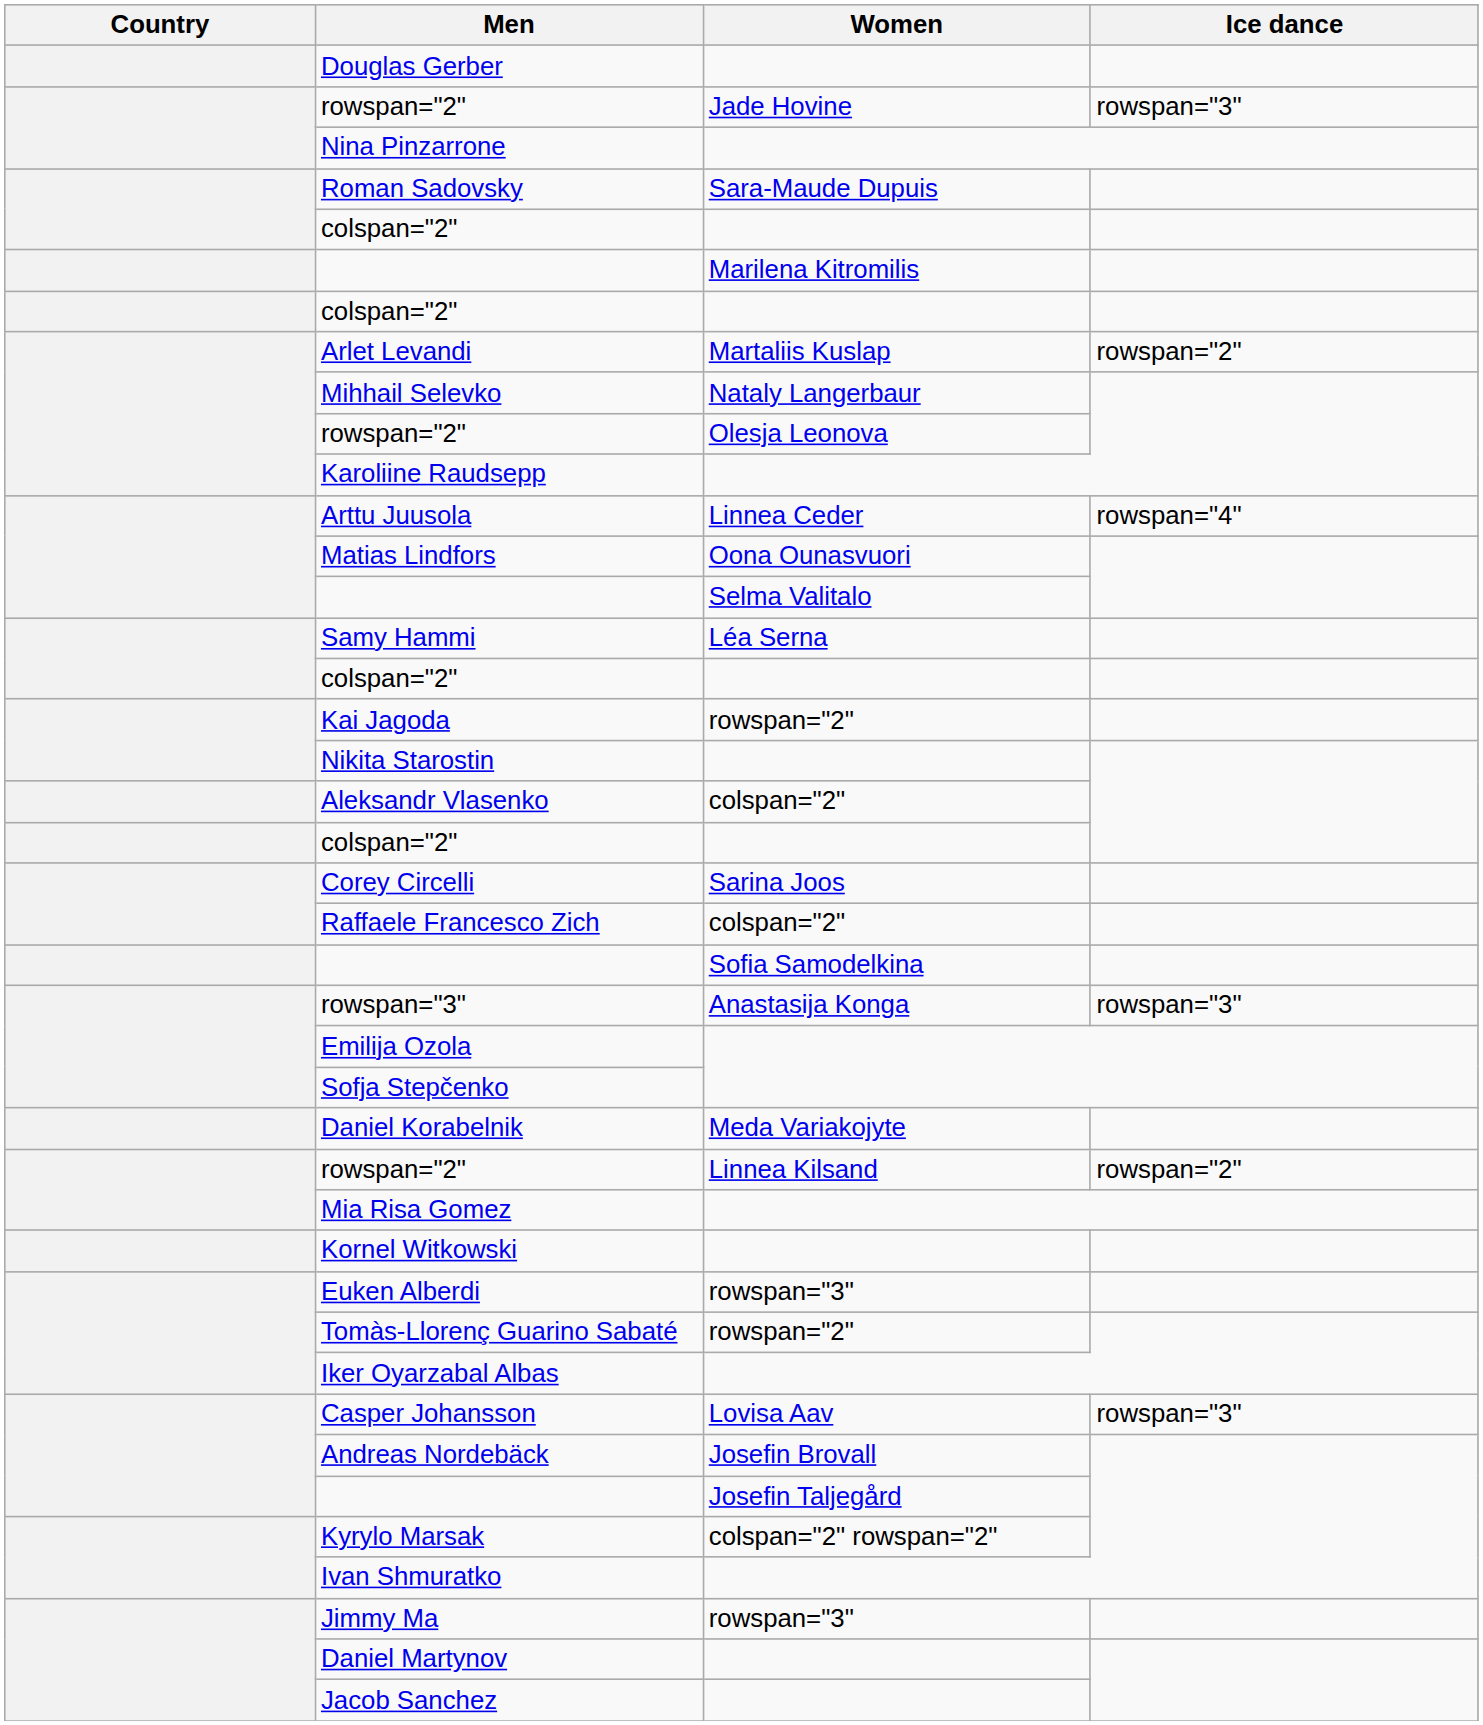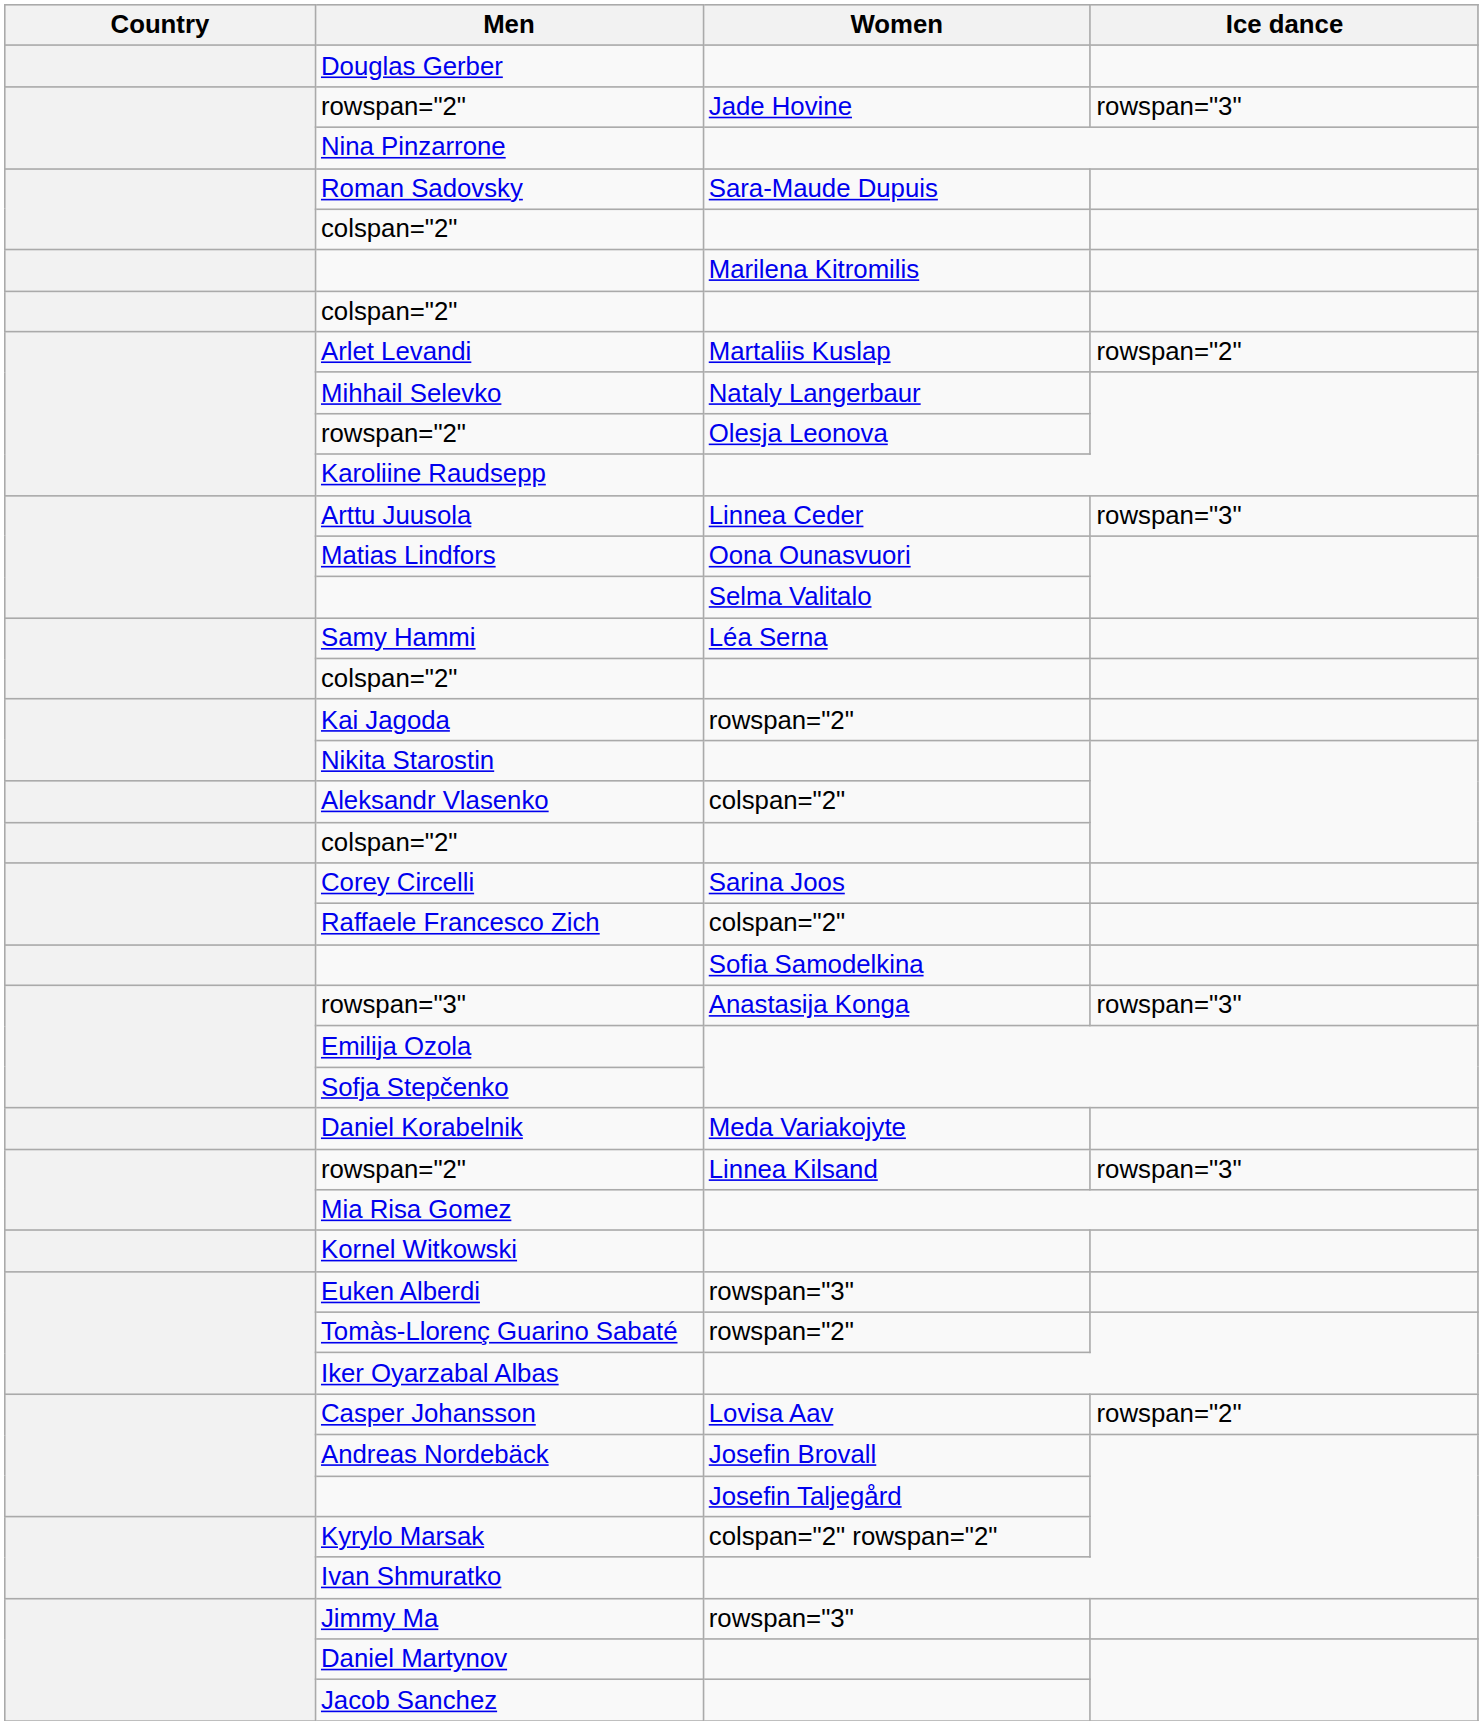(1169, 515) rowspan="4" -> (1169, 515) rowspan="3"
(1169, 1168) rowspan="2" -> (1169, 1168) rowspan="3"
(1169, 1413) rowspan="3" -> (1169, 1413) rowspan="2"
